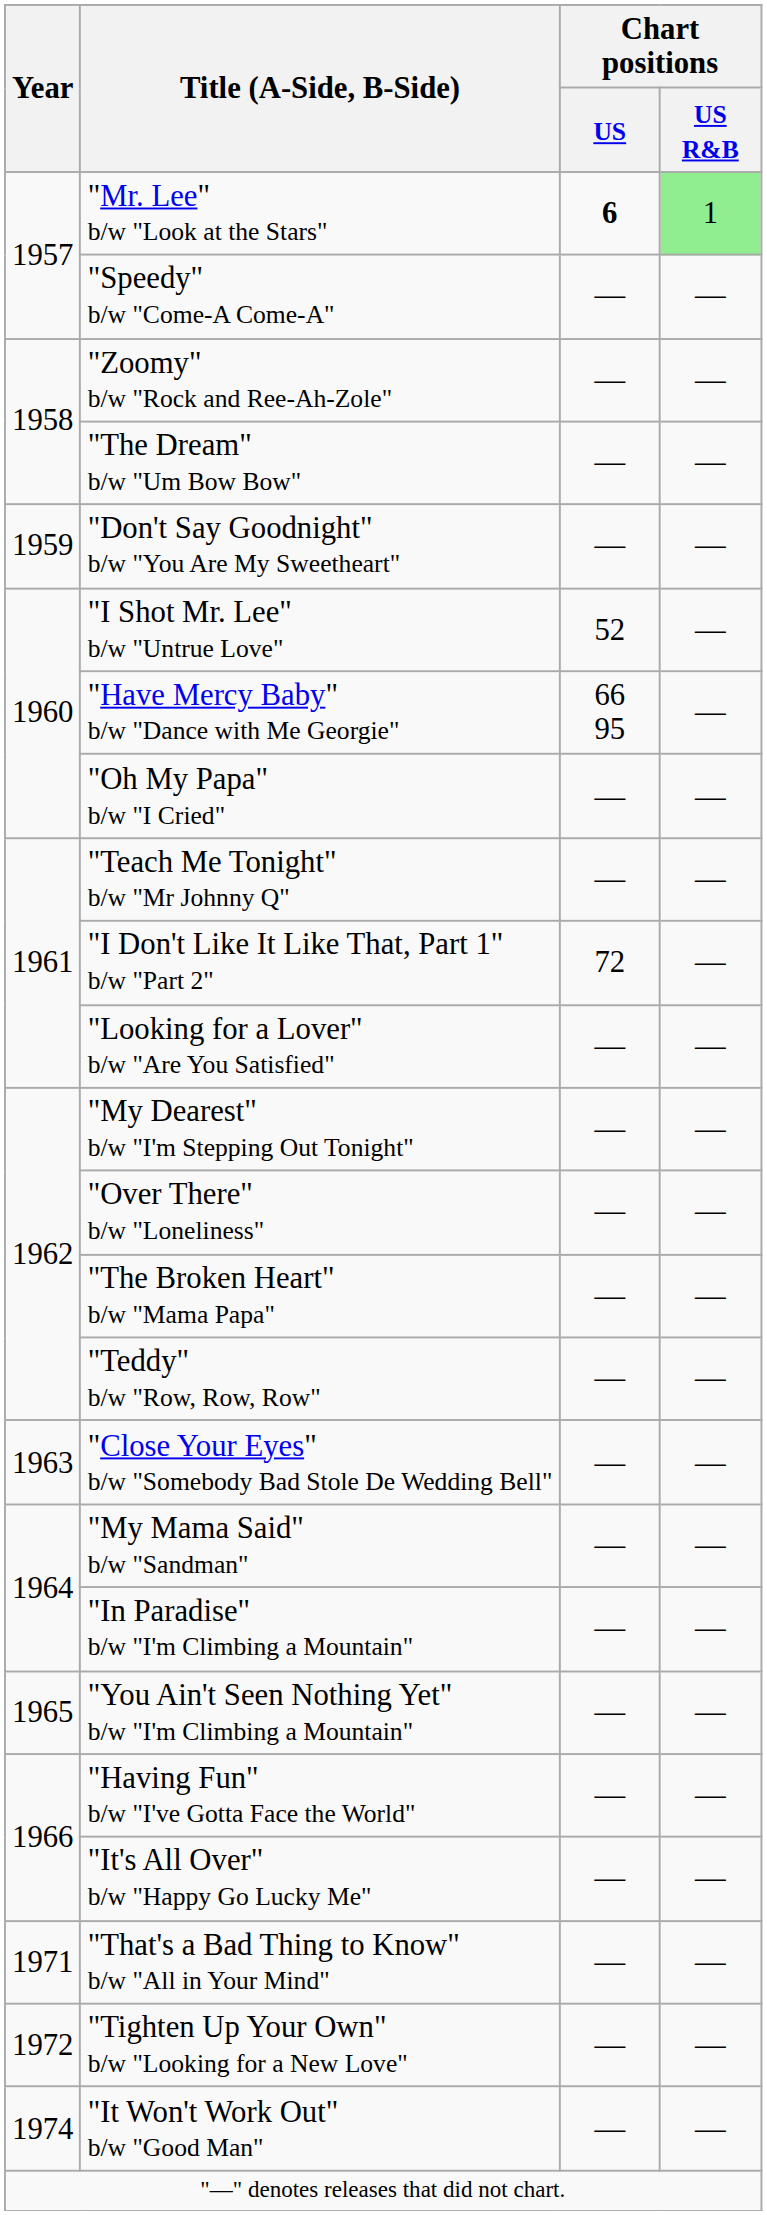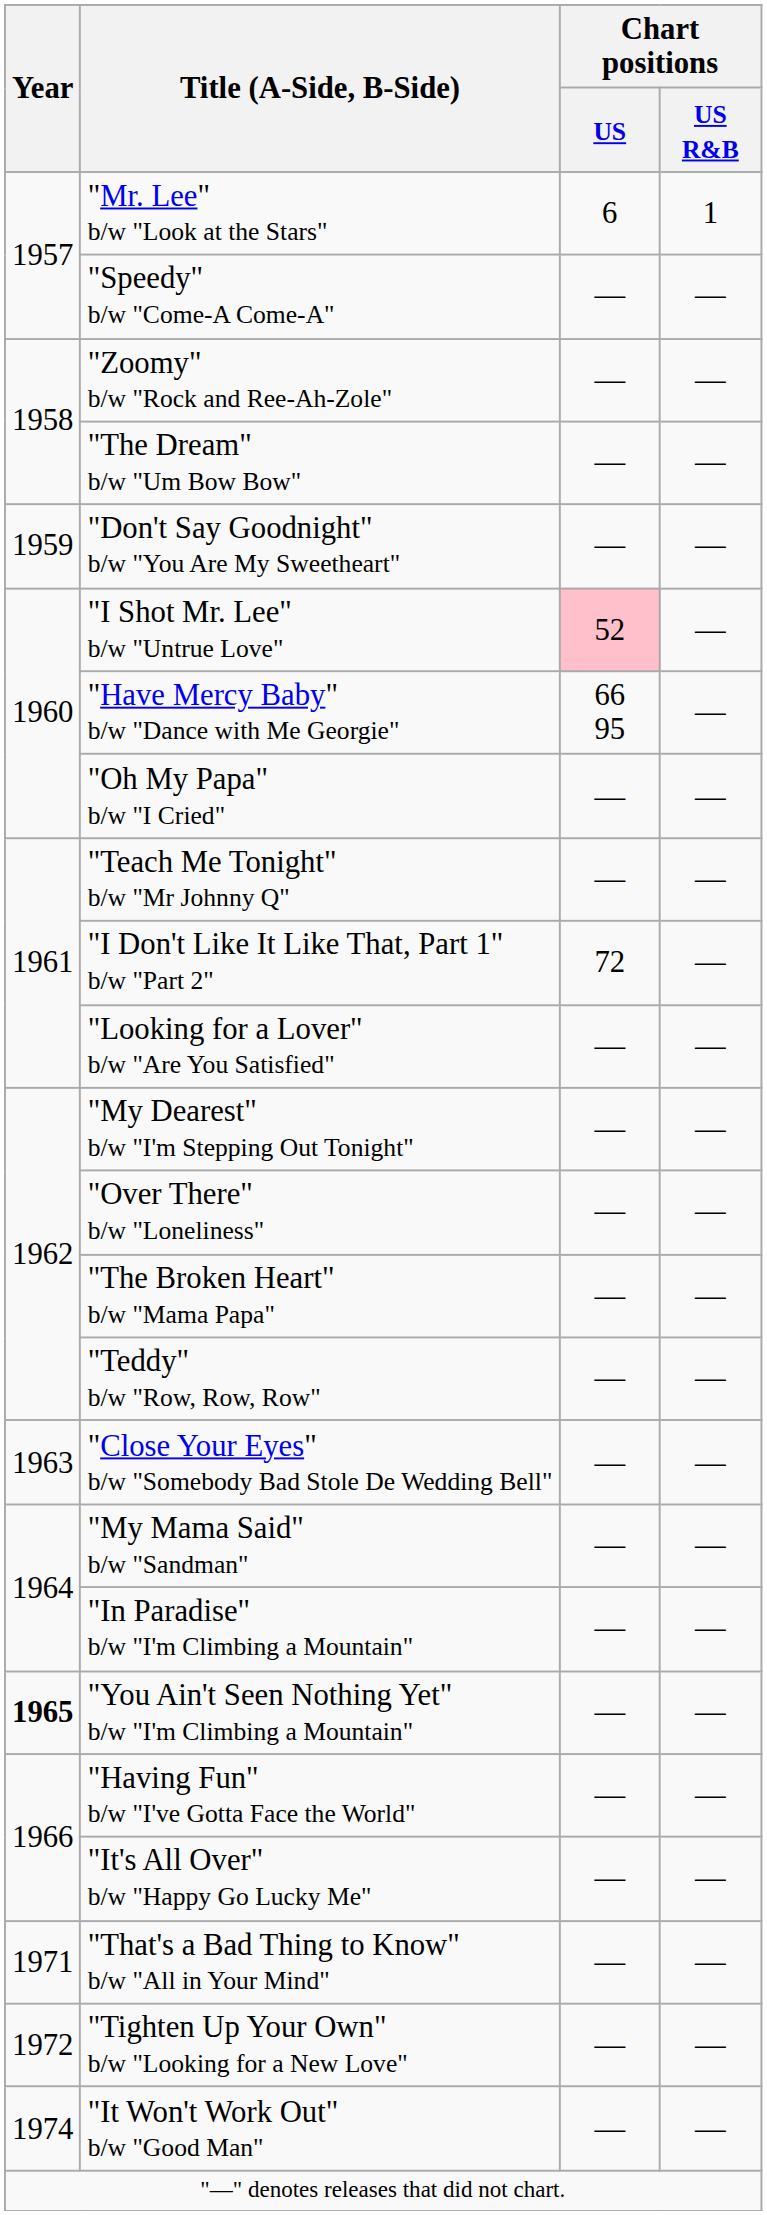(610, 212) bold -> (610, 212) normal
(710, 212) lightgreen background -> (710, 212) no background
(610, 629) no background -> (610, 629) pink background
(43, 1711) normal -> (43, 1711) bold
